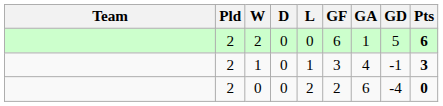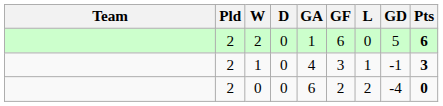columns swapped: (310, 16) <-> (366, 16)
